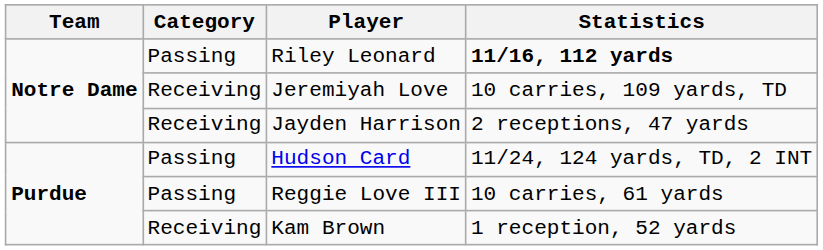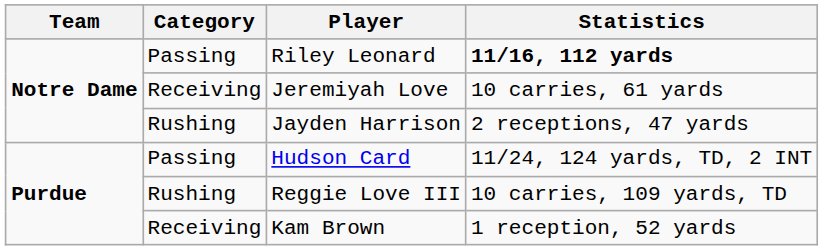(629, 91) 10 carries, 109 yards, TD -> (597, 91) 10 carries, 61 yards
(204, 125) Receiving -> (192, 125) Rushing
(192, 194) Passing -> (192, 194) Rushing
(597, 194) 10 carries, 61 yards -> (629, 194) 10 carries, 109 yards, TD
